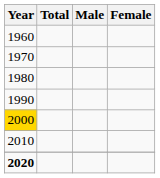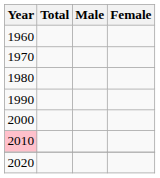(21, 120) gold background -> (21, 120) no background
(21, 141) no background -> (21, 141) pink background
(21, 162) bold -> (21, 162) normal
